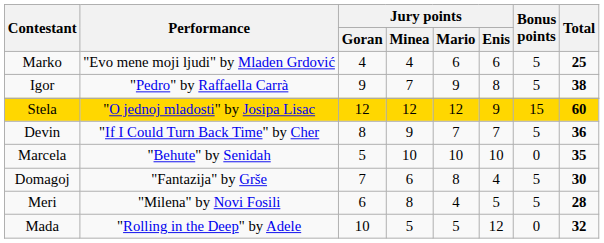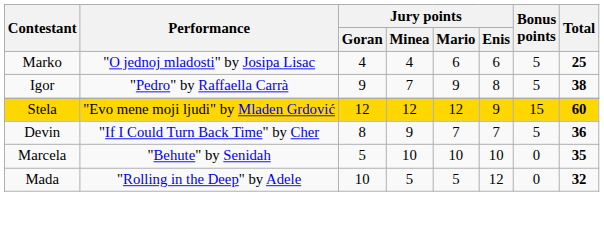(209, 62) "Evo mene moji ljudi" by Mladen Grdović -> (209, 62) "O jednoj mladosti" by Josipa Lisac
(209, 109) "O jednoj mladosti" by Josipa Lisac -> (209, 109) "Evo mene moji ljudi" by Mladen Grdović
- row: (42, 179)
- row: (42, 202)
